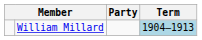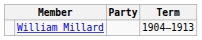(168, 28) lightblue background -> (168, 28) no background
